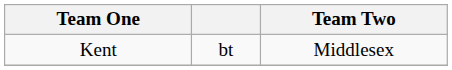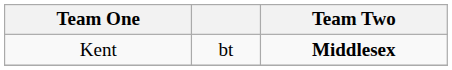(354, 49) normal -> (354, 49) bold
